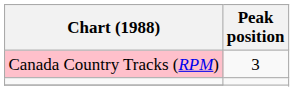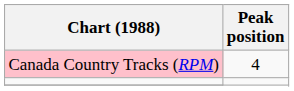(256, 63) 3 -> (256, 63) 4
